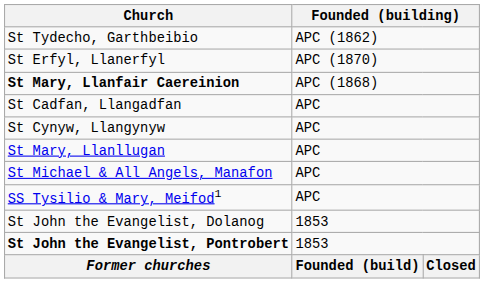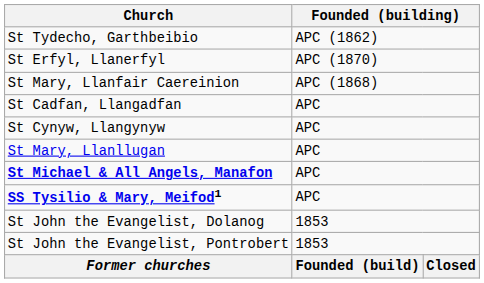(124, 83) bold -> (124, 83) normal
(140, 173) normal -> (140, 173) bold
(115, 197) normal -> (115, 197) bold
(148, 244) bold -> (148, 244) normal
